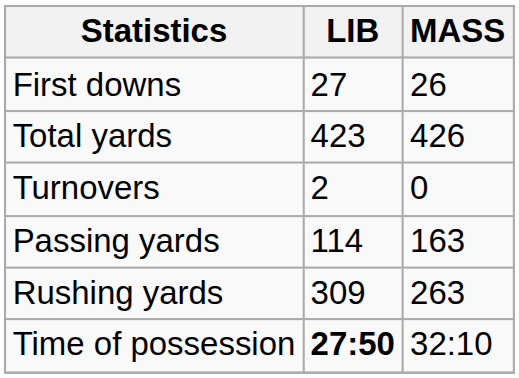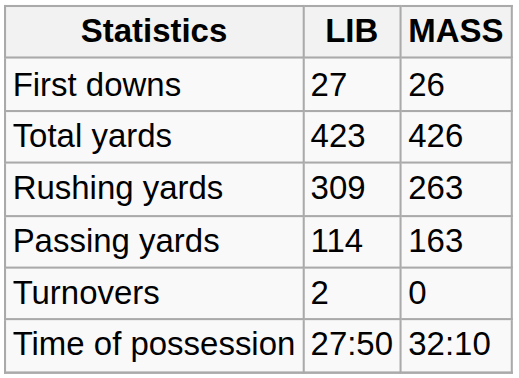rows swapped: (118, 292) <-> (86, 188)
(353, 345) bold -> (352, 345) normal
